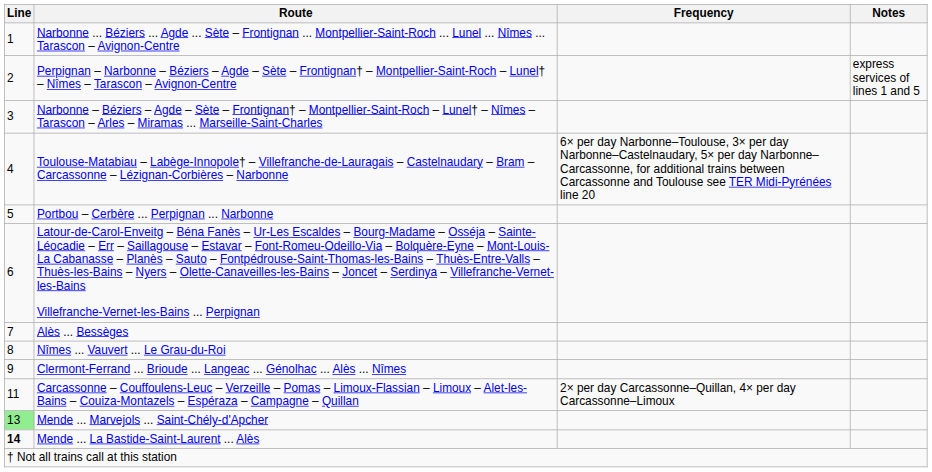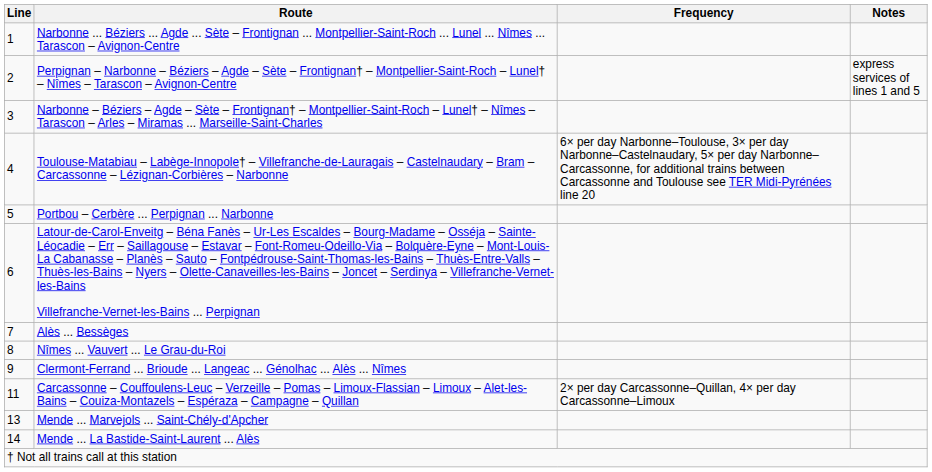(14, 420) lightgreen background -> (14, 420) no background
(14, 439) bold -> (14, 439) normal
